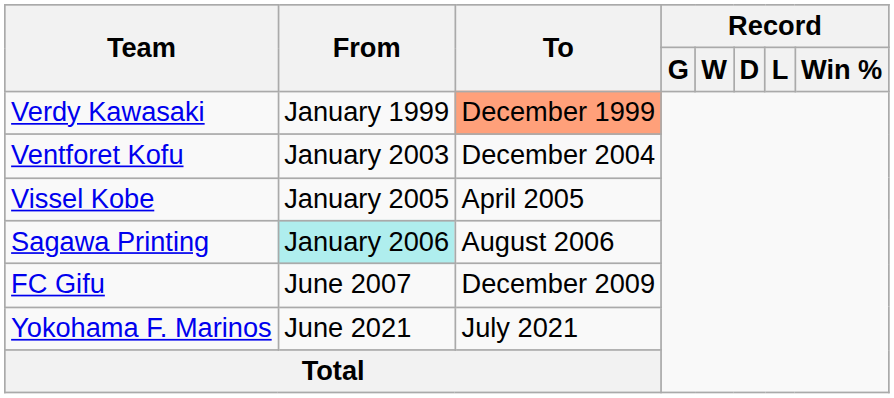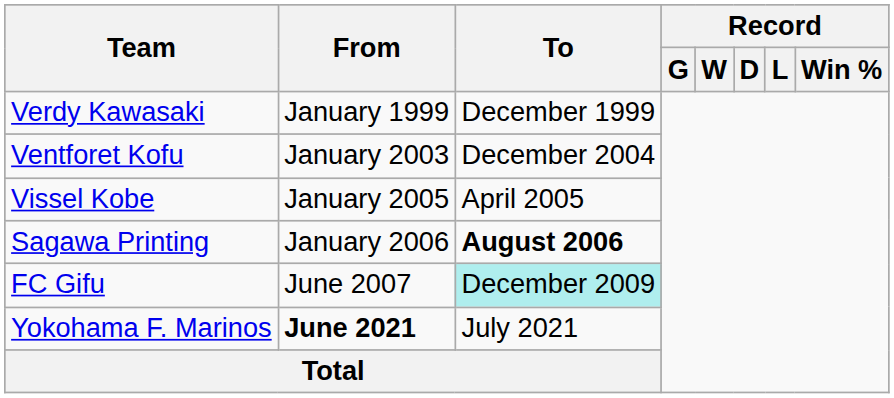(558, 112) lightsalmon background -> (558, 112) no background
(367, 241) paleturquoise background -> (367, 241) no background
(538, 241) normal -> (542, 241) bold
(558, 284) no background -> (558, 284) paleturquoise background
(348, 328) normal -> (350, 328) bold
